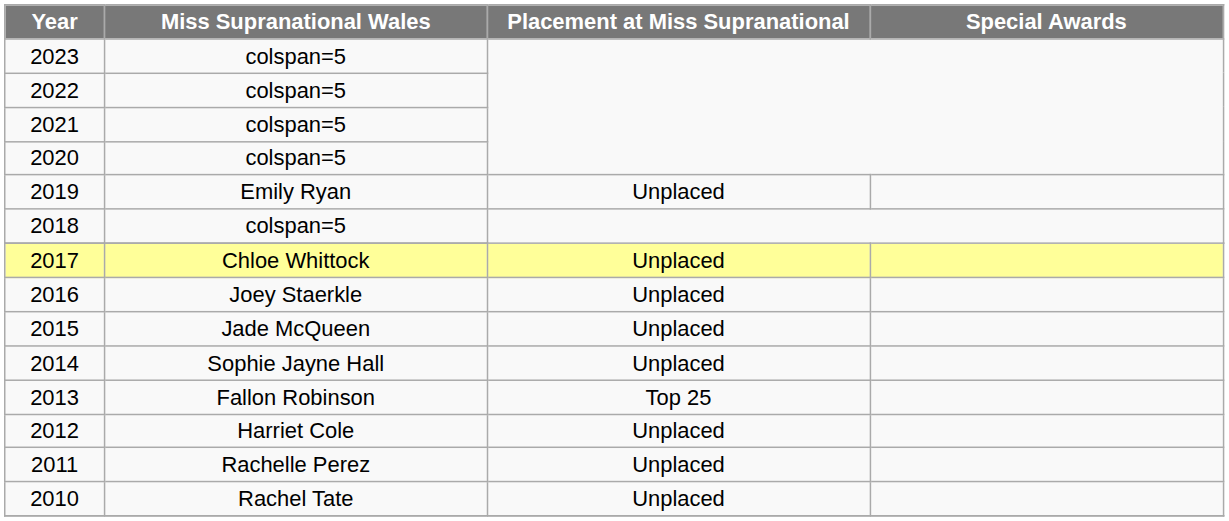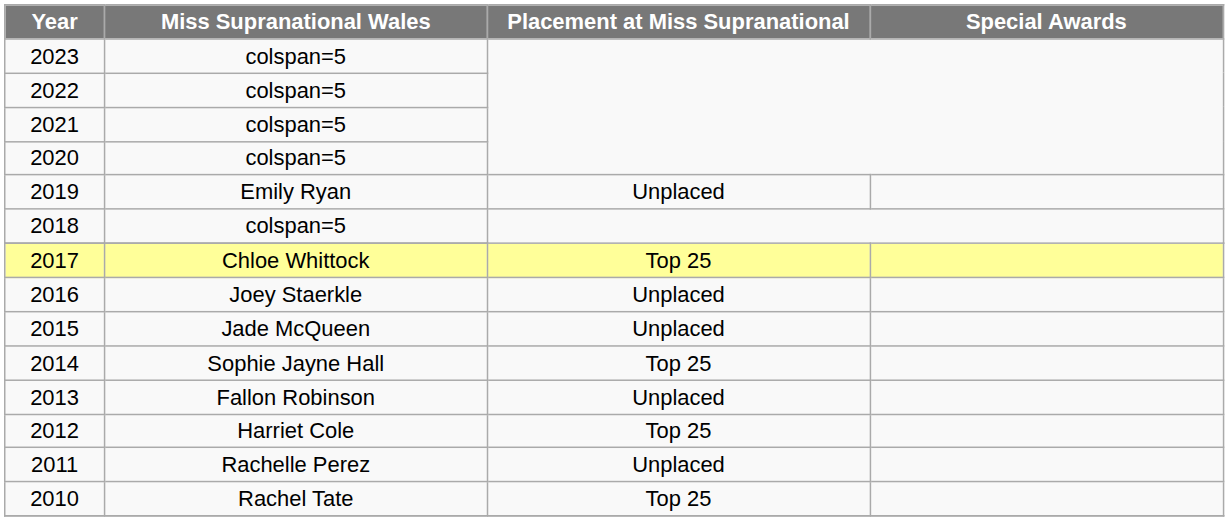(678, 260) Unplaced -> (678, 260) Top 25
(678, 362) Unplaced -> (678, 362) Top 25
(678, 396) Top 25 -> (678, 396) Unplaced
(678, 431) Unplaced -> (678, 431) Top 25
(678, 499) Unplaced -> (678, 499) Top 25
